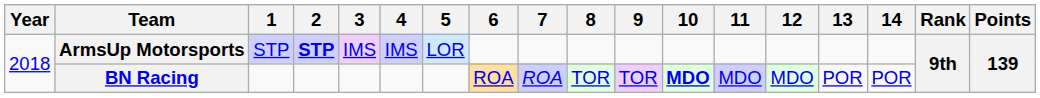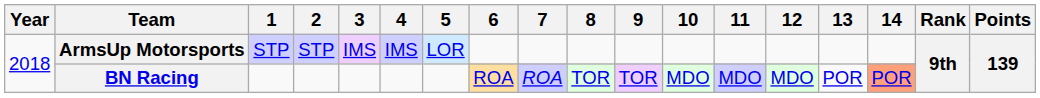(316, 49) bold -> (316, 49) normal
(688, 78) bold -> (688, 78) normal
(891, 78) no background -> (891, 78) lightsalmon background
